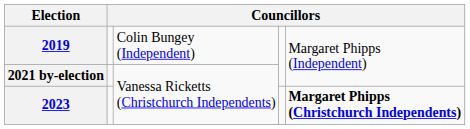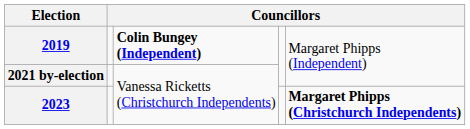(156, 45) normal -> (159, 45) bold
